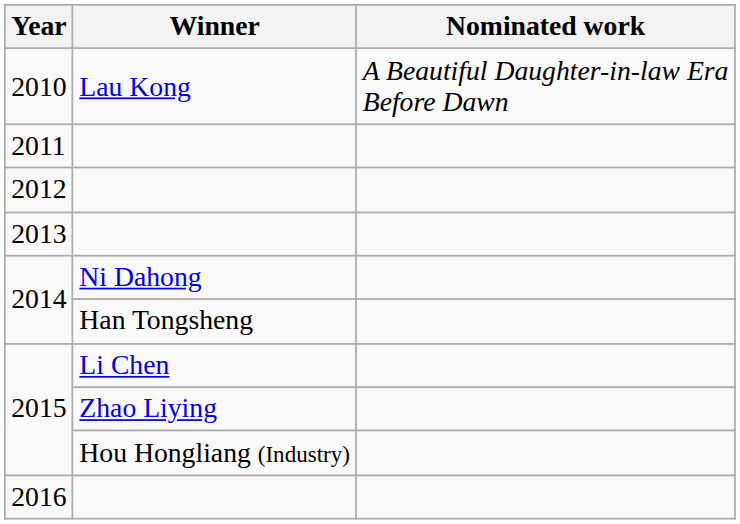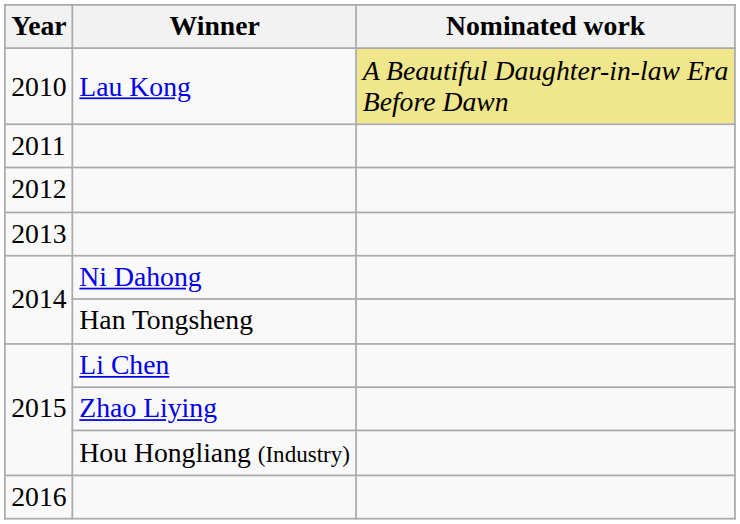(546, 85) no background -> (546, 85) khaki background
